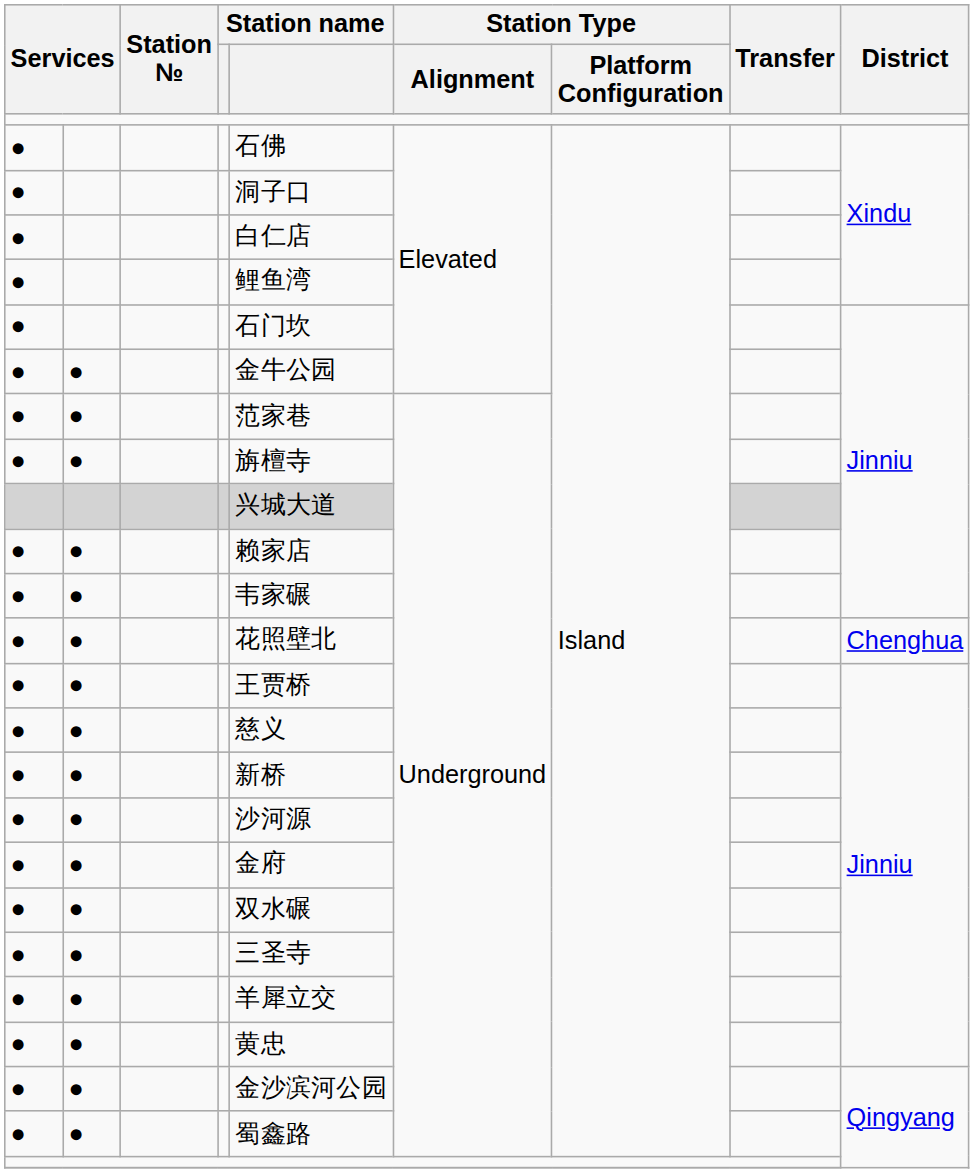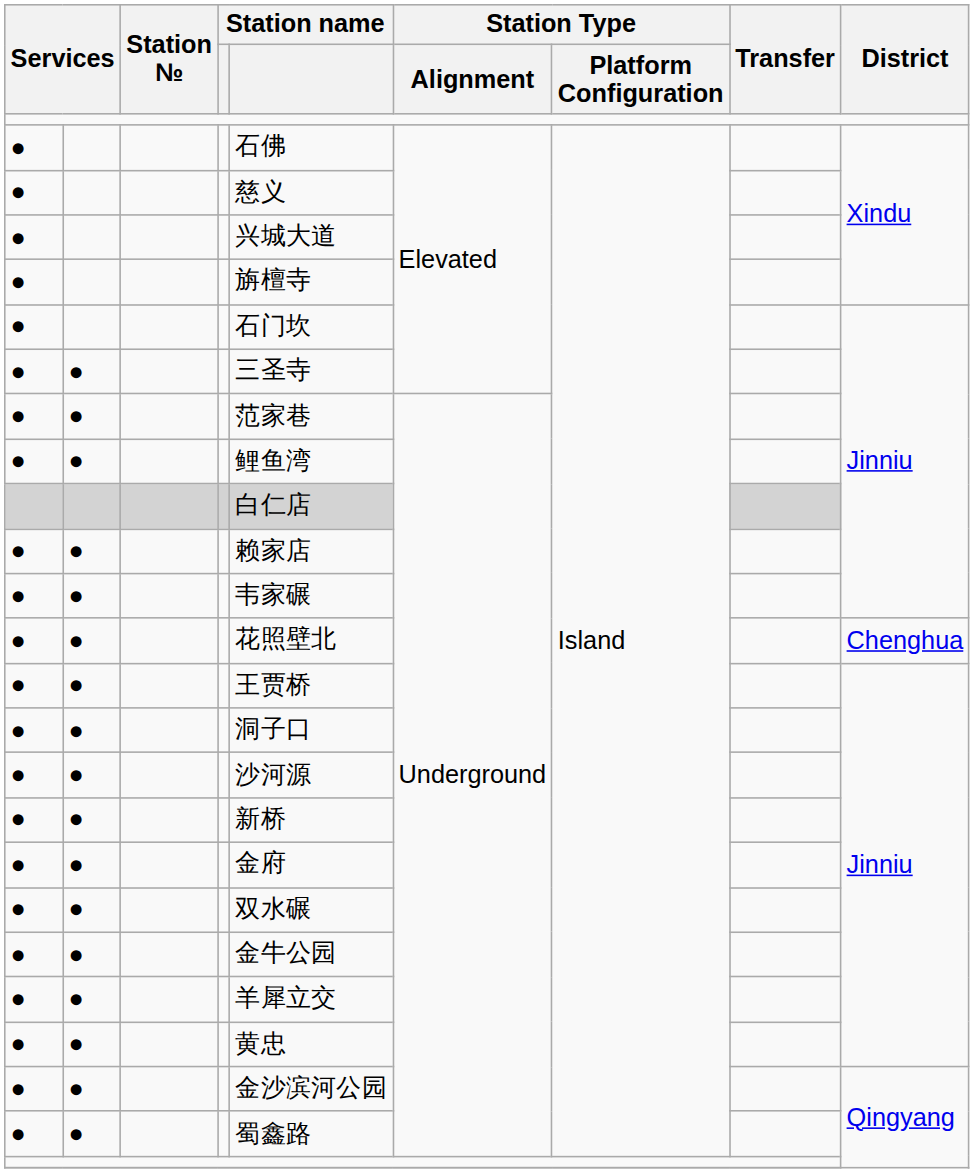(273, 191) 洞子口 -> (261, 191) 慈义
(273, 236) 白仁店 -> (286, 236) 兴城大道
(273, 280) 鲤鱼湾 -> (273, 280) 旃檀寺
(286, 370) 金牛公园 -> (273, 370) 三圣寺
(273, 460) 旃檀寺 -> (273, 460) 鲤鱼湾
(286, 505) 兴城大道 -> (273, 505) 白仁店
(261, 729) 慈义 -> (273, 729) 洞子口
(261, 774) 新桥 -> (273, 774) 沙河源
(273, 818) 沙河源 -> (261, 818) 新桥
(273, 953) 三圣寺 -> (286, 953) 金牛公园
